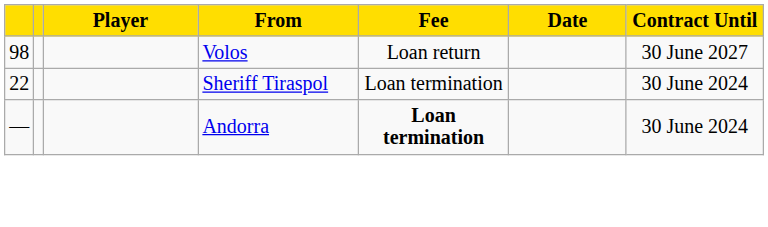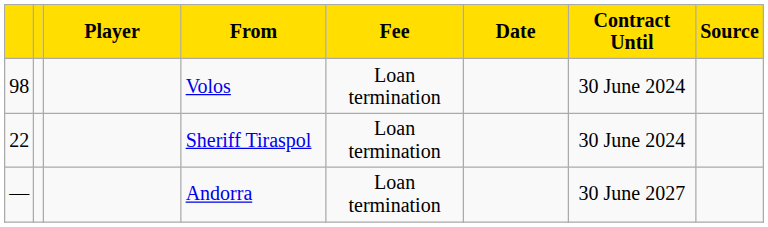+ column: (730, 31)
(434, 52) Loan return -> (395, 85) Loan termination
(695, 52) 30 June 2027 -> (632, 85) 30 June 2024
(434, 126) bold -> (395, 194) normal
(695, 126) 30 June 2024 -> (632, 194) 30 June 2027
